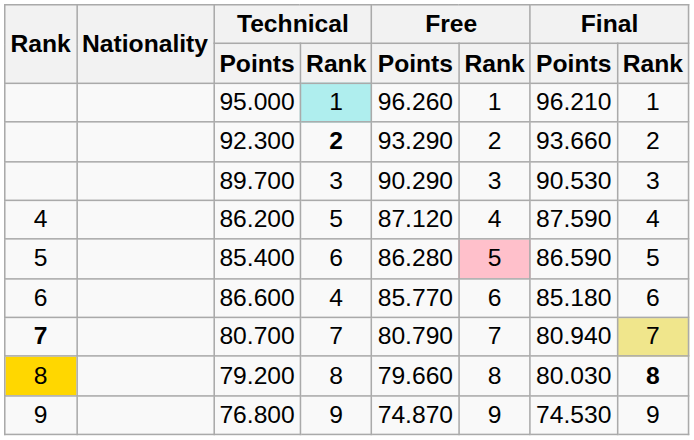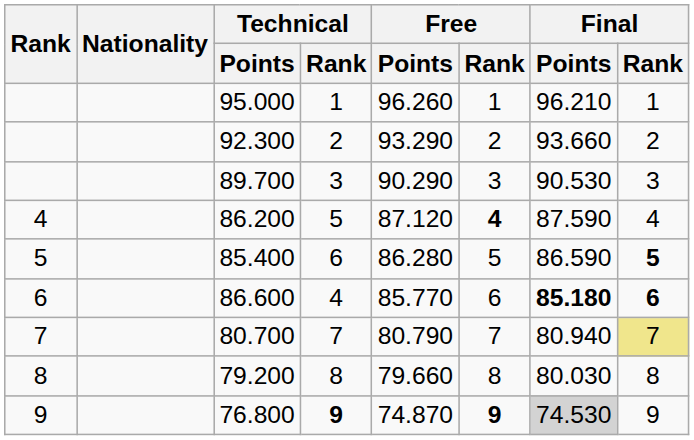(336, 102) paleturquoise background -> (336, 102) no background
(336, 141) bold -> (336, 141) normal
(495, 219) normal -> (495, 219) bold
(495, 258) pink background -> (495, 258) no background
(653, 258) normal -> (653, 258) bold
(574, 297) normal -> (574, 297) bold
(653, 297) normal -> (653, 297) bold
(41, 336) bold -> (41, 336) normal
(41, 375) gold background -> (41, 375) no background
(653, 375) bold -> (653, 375) normal
(336, 414) normal -> (336, 414) bold
(495, 414) normal -> (495, 414) bold
(574, 414) no background -> (574, 414) lightgrey background
